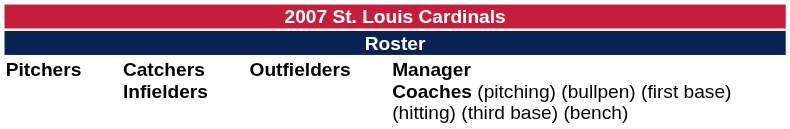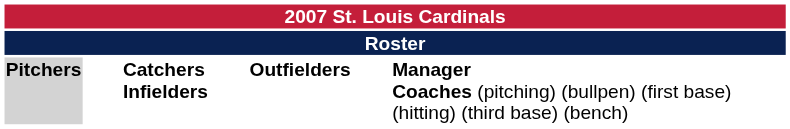(44, 69) no background -> (44, 69) lightgrey background
